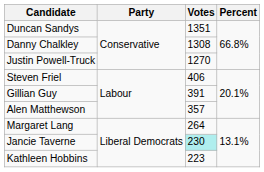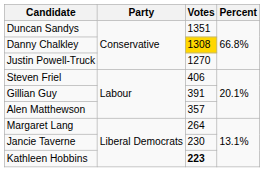(199, 45) no background -> (199, 45) gold background
(196, 142) paleturquoise background -> (196, 142) no background
(196, 158) normal -> (196, 158) bold
